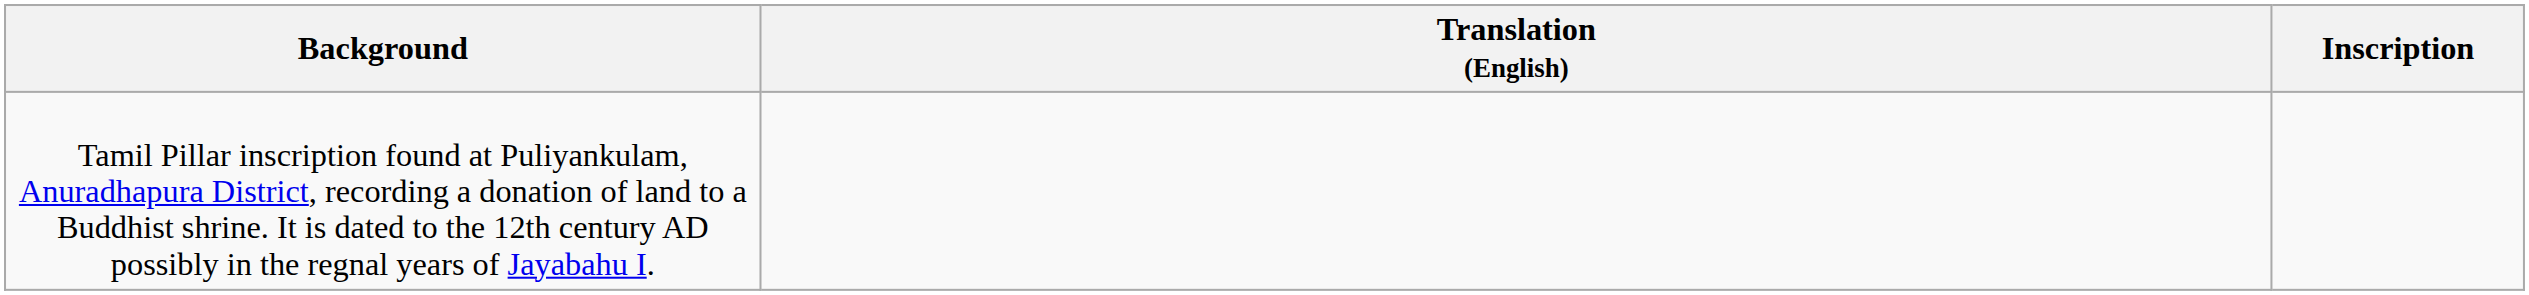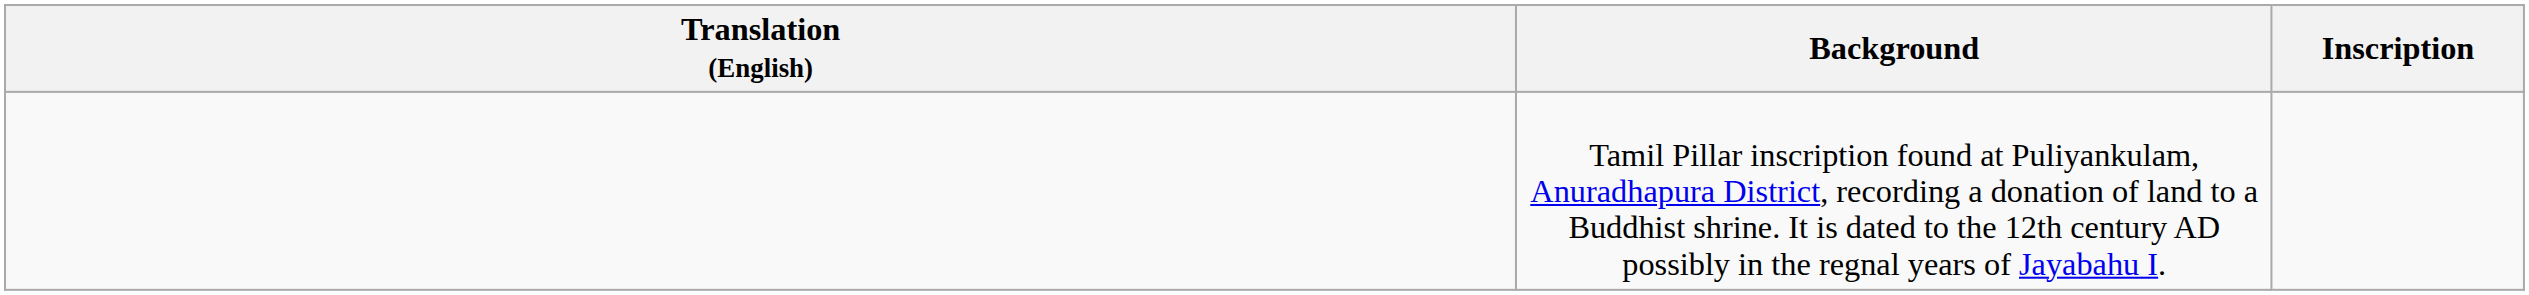columns swapped: (383, 48) <-> (1516, 48)
